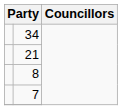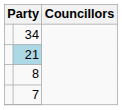(32, 54) no background -> (32, 54) lightblue background
